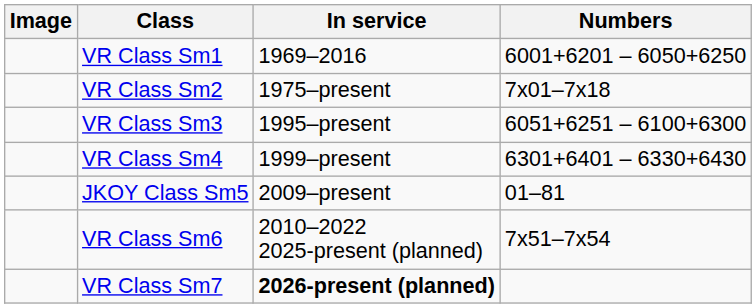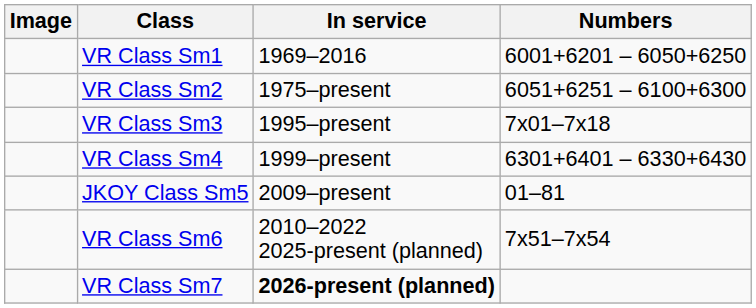(558, 90) 7x01–7x18 -> (626, 90) 6051+6251 – 6100+6300
(626, 124) 6051+6251 – 6100+6300 -> (558, 124) 7x01–7x18
